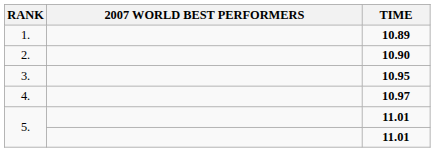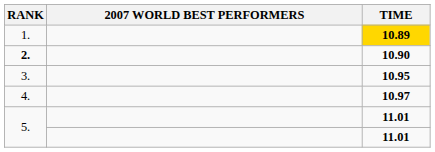(396, 35) no background -> (396, 35) gold background
(26, 55) normal -> (26, 55) bold
